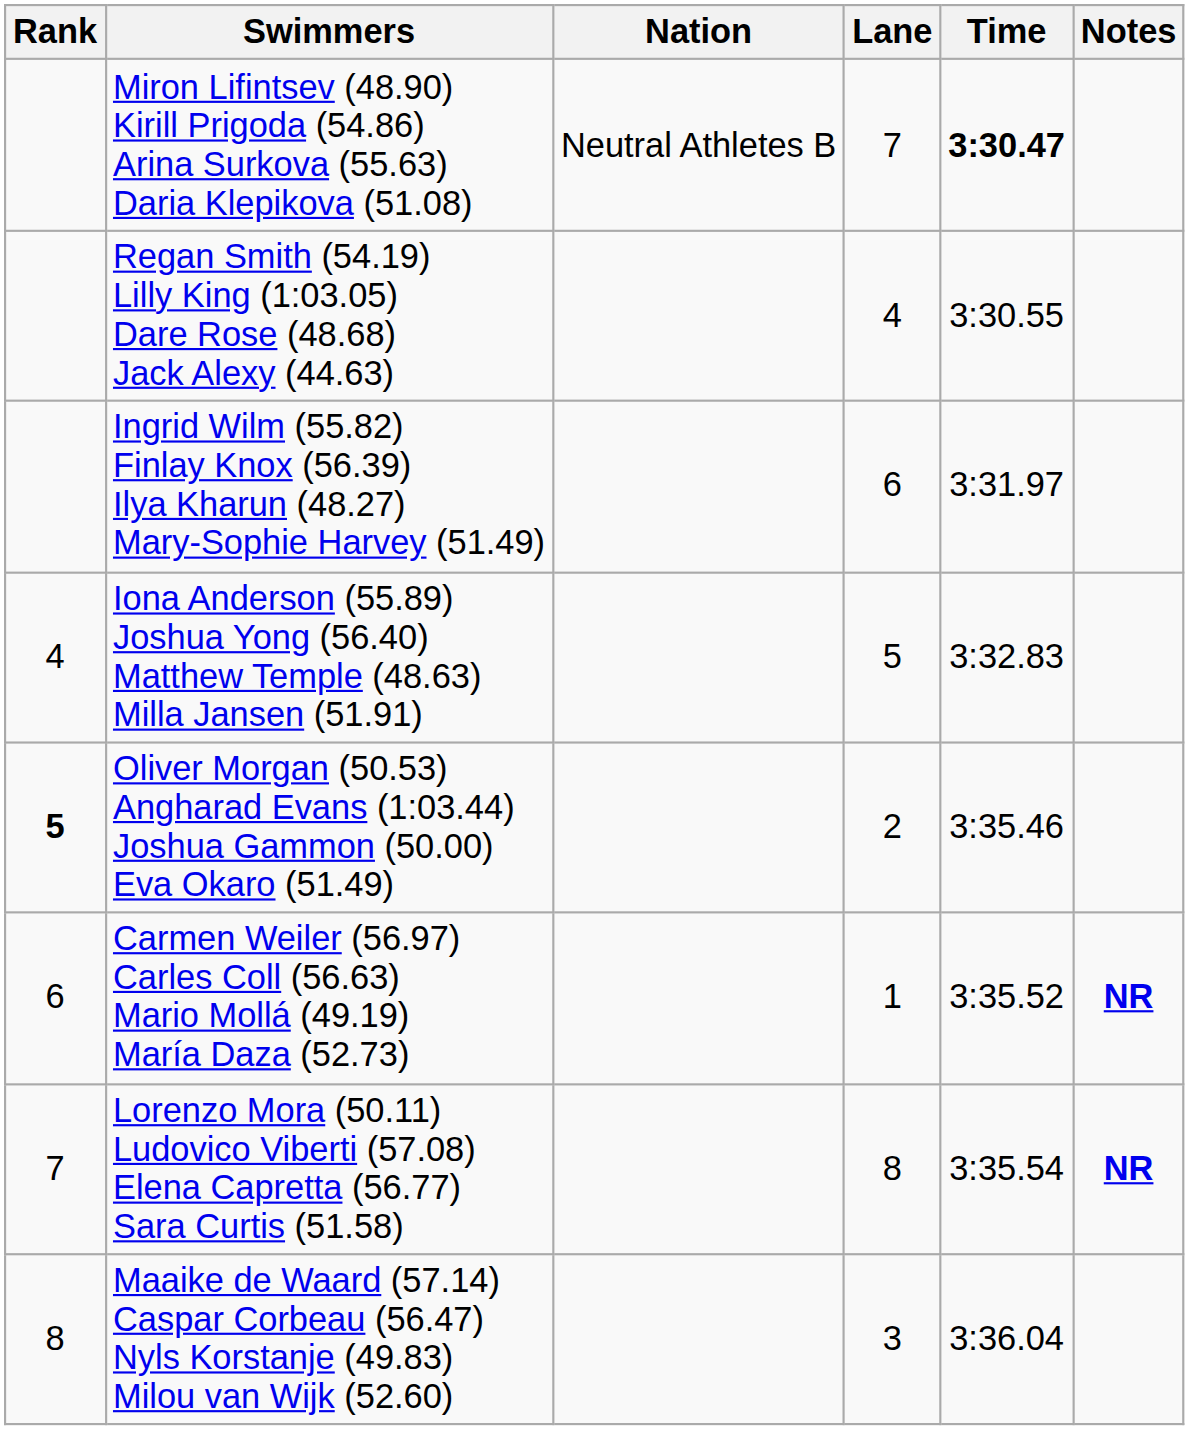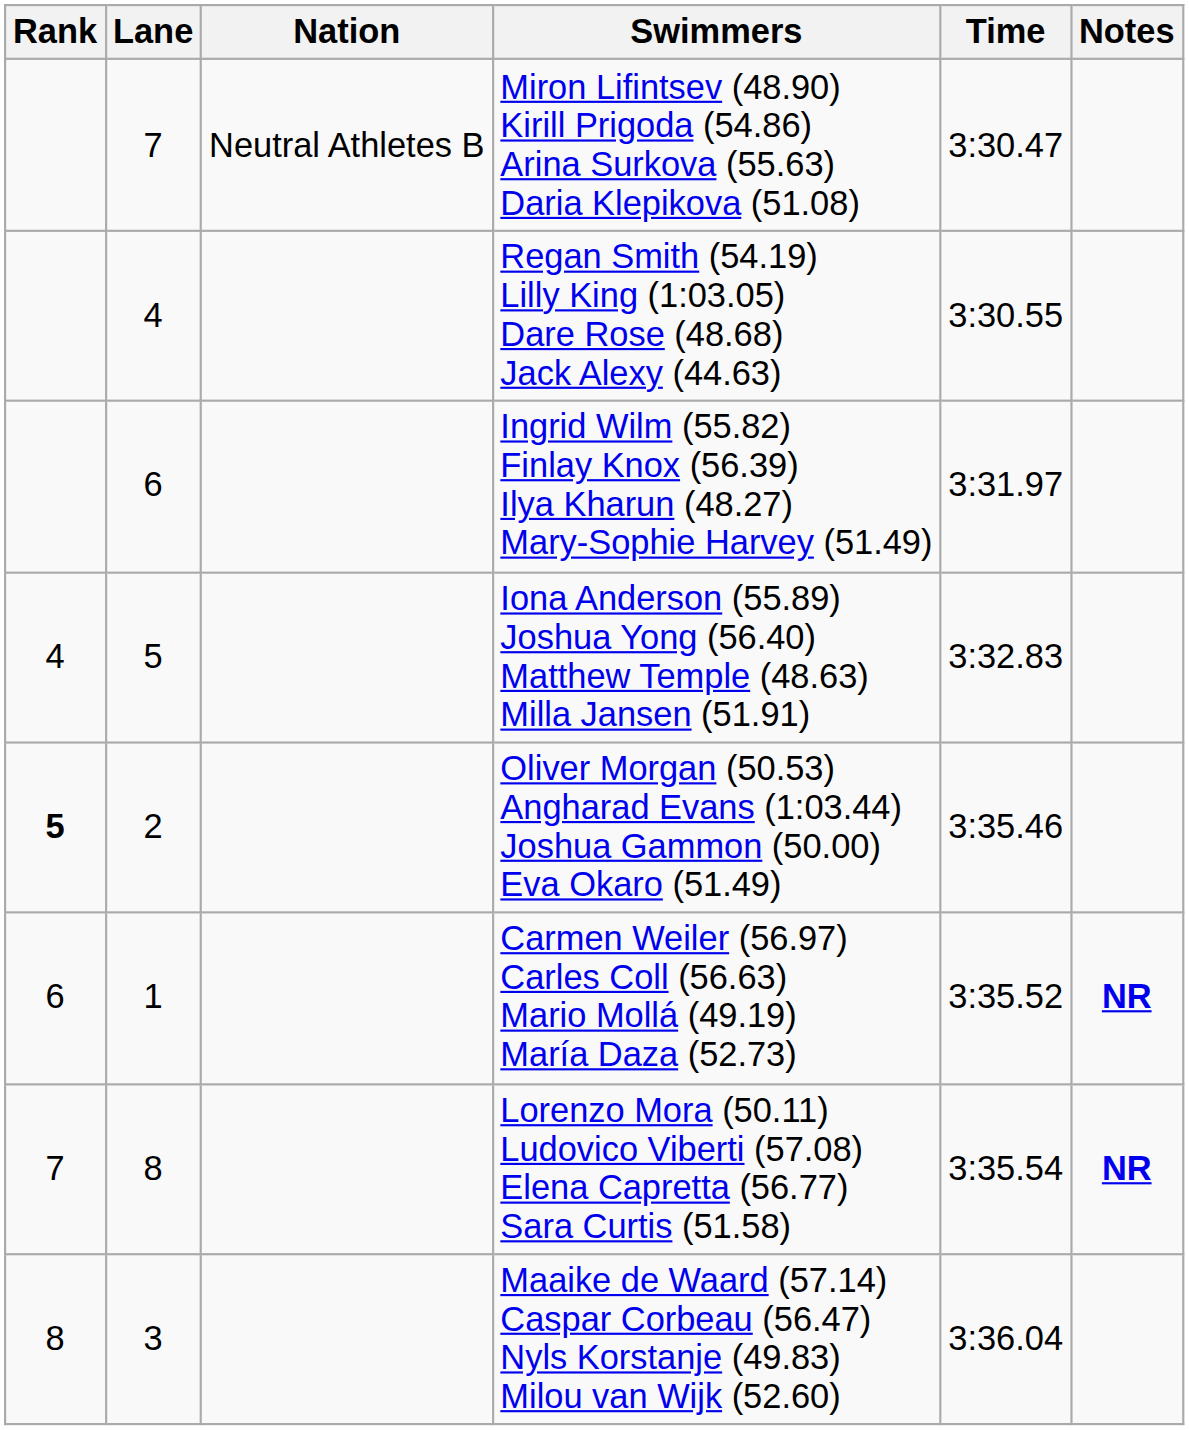columns swapped: (892, 31) <-> (329, 31)
(1007, 144) bold -> (1006, 144) normal
